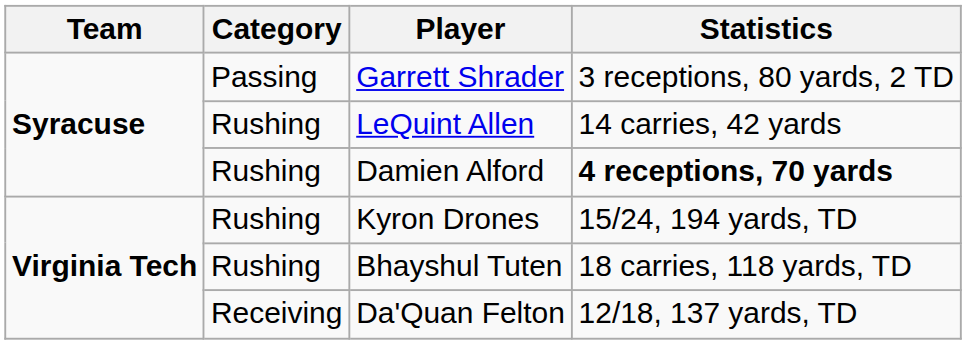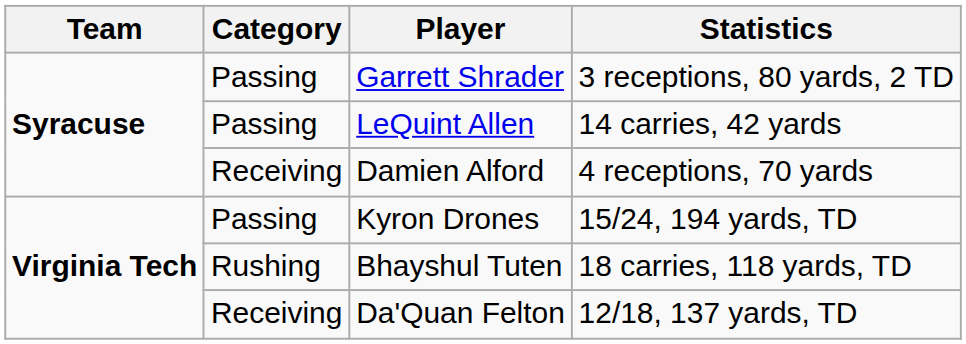(266, 124) Rushing -> (264, 124) Passing
(266, 171) Rushing -> (277, 171) Receiving
(736, 171) bold -> (726, 171) normal
(266, 218) Rushing -> (264, 218) Passing
